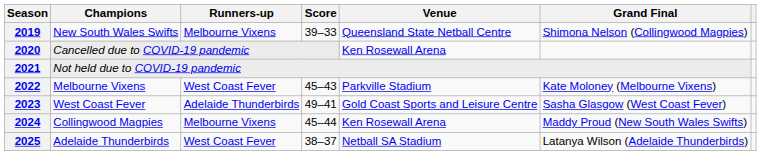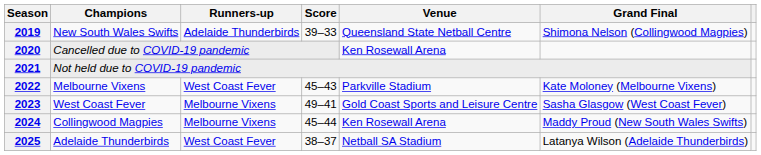(230, 31) Melbourne Vixens -> (242, 31) Adelaide Thunderbirds
(242, 104) Adelaide Thunderbirds -> (230, 104) Melbourne Vixens
